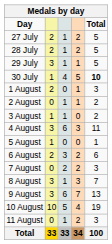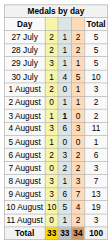(96, 77) bold -> (96, 77) normal
(65, 116) normal -> (65, 116) bold
